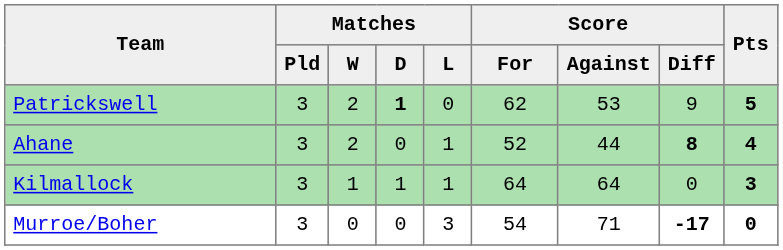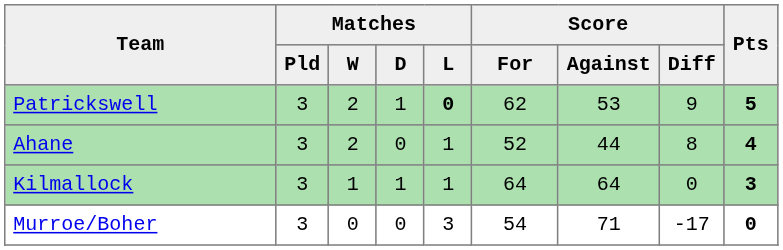(400, 105) bold -> (400, 105) normal
(448, 105) normal -> (448, 105) bold
(692, 145) bold -> (692, 145) normal
(692, 225) bold -> (692, 225) normal
